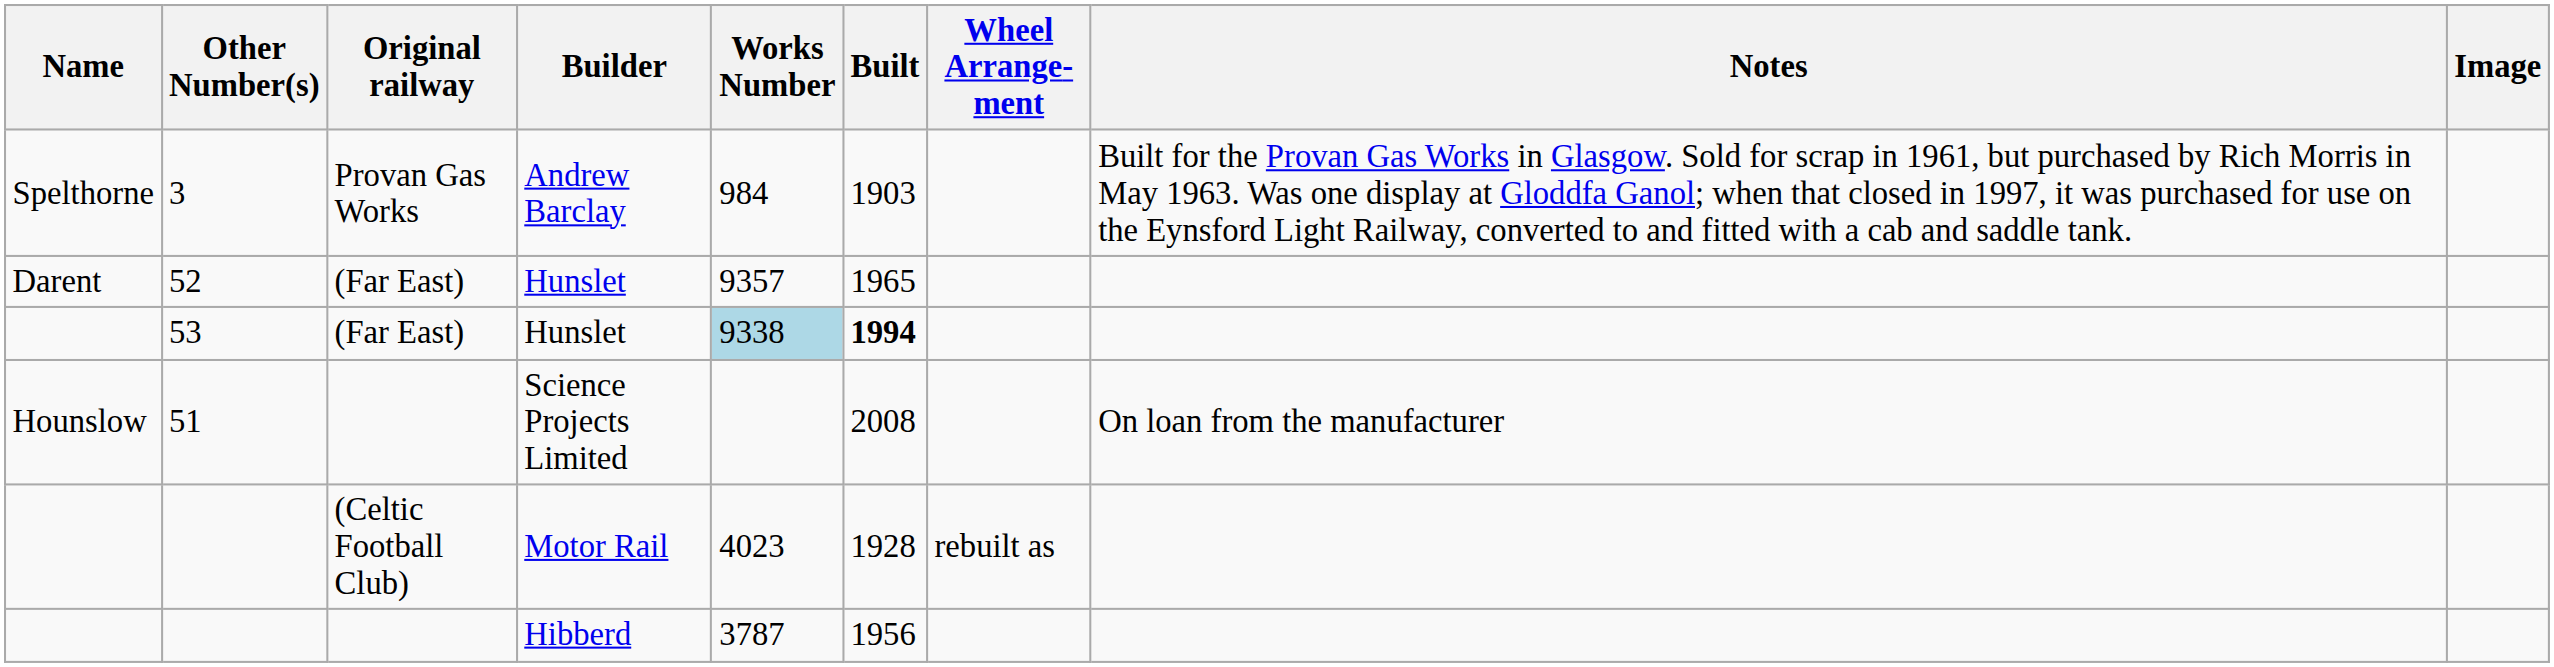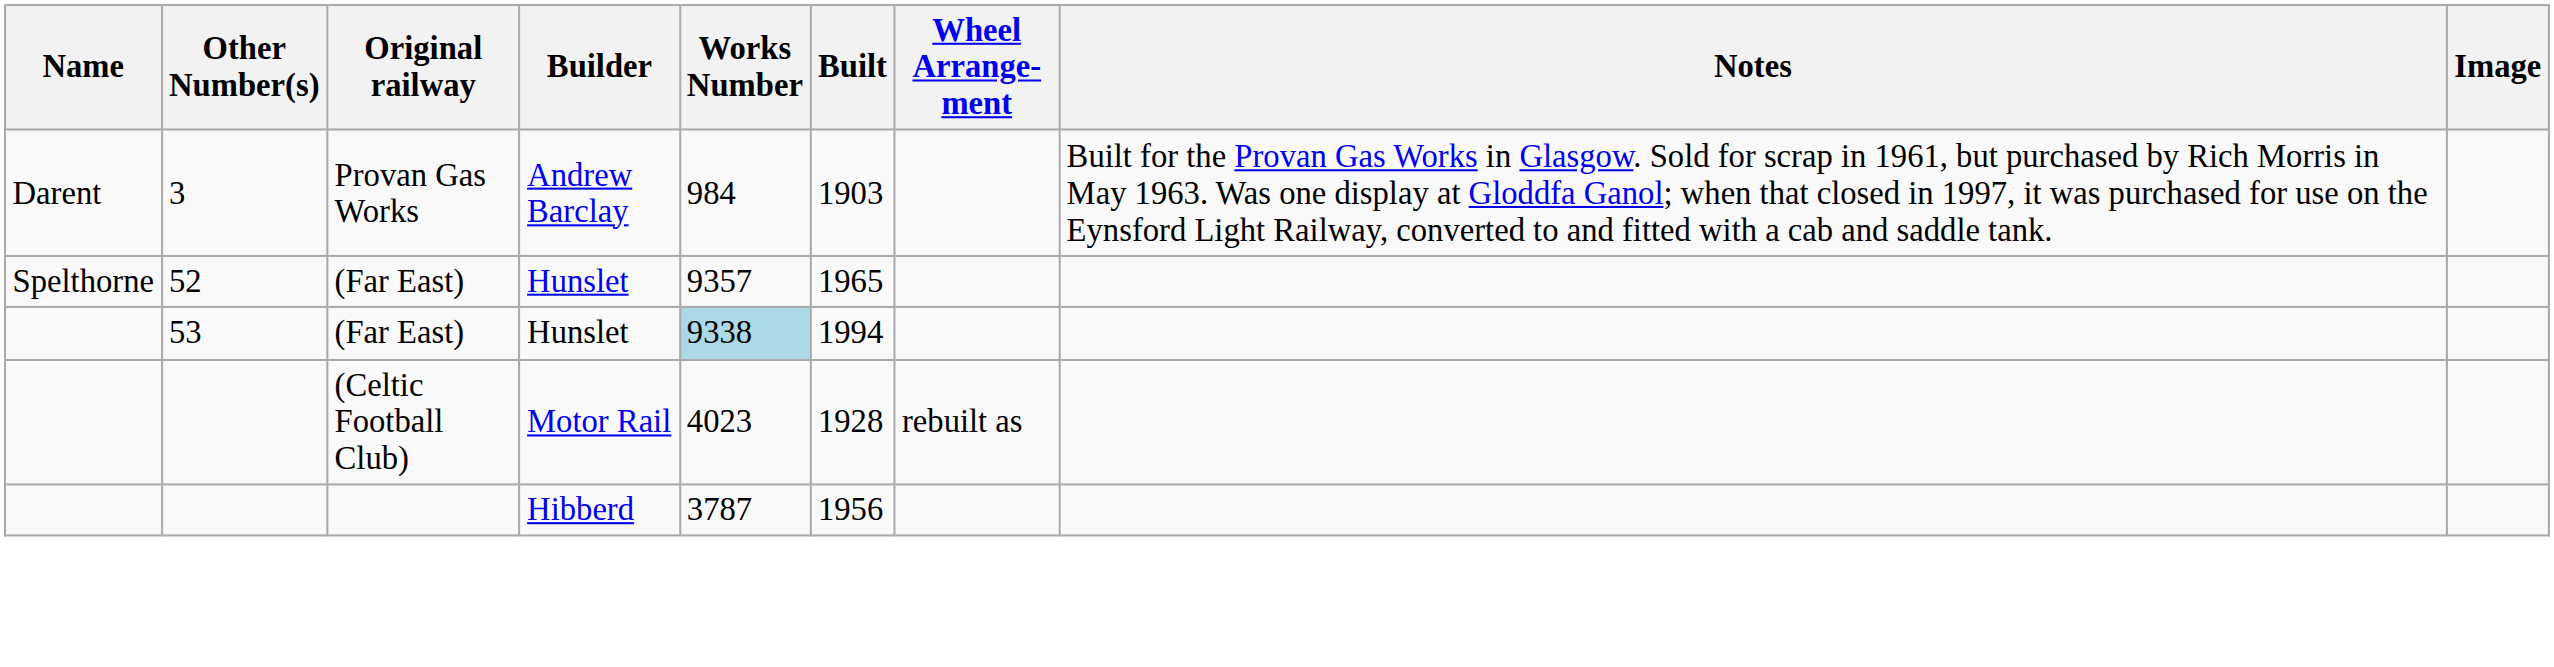(83, 192) Spelthorne -> (57, 192) Darent
(57, 280) Darent -> (83, 280) Spelthorne
(883, 332) bold -> (851, 332) normal
- row: (185, 421)
